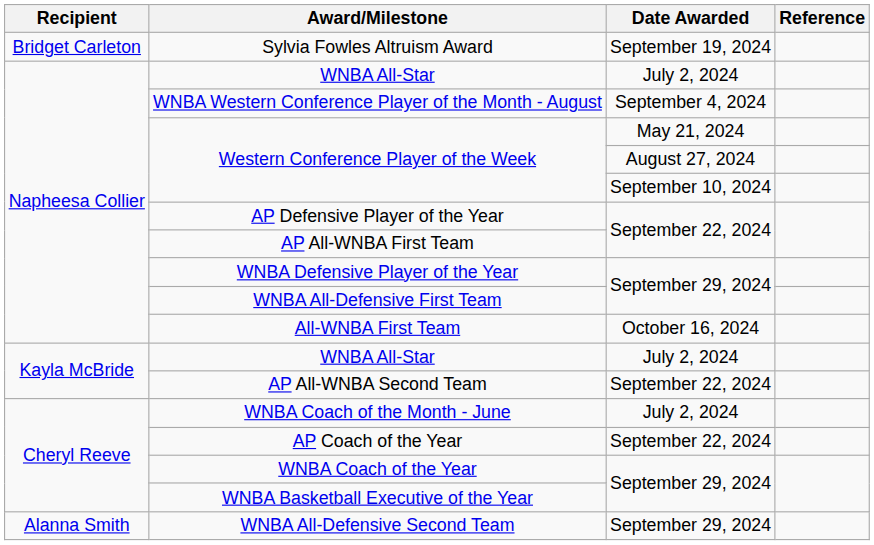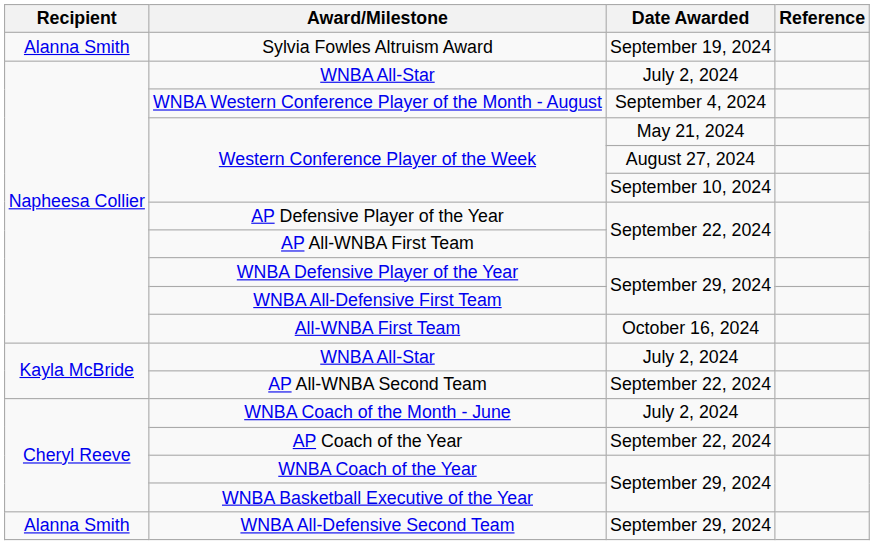(77, 46) Bridget Carleton -> (77, 46) Alanna Smith
